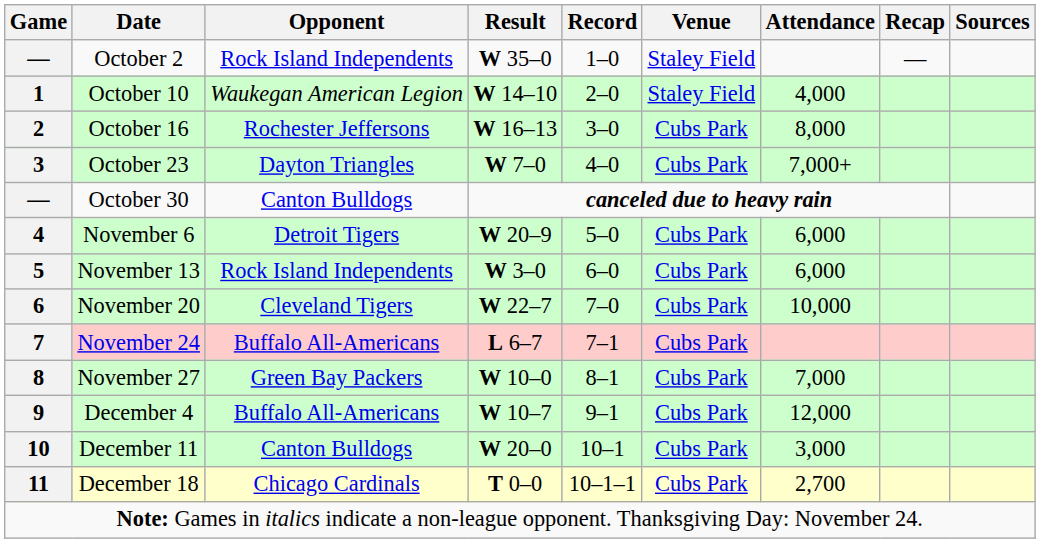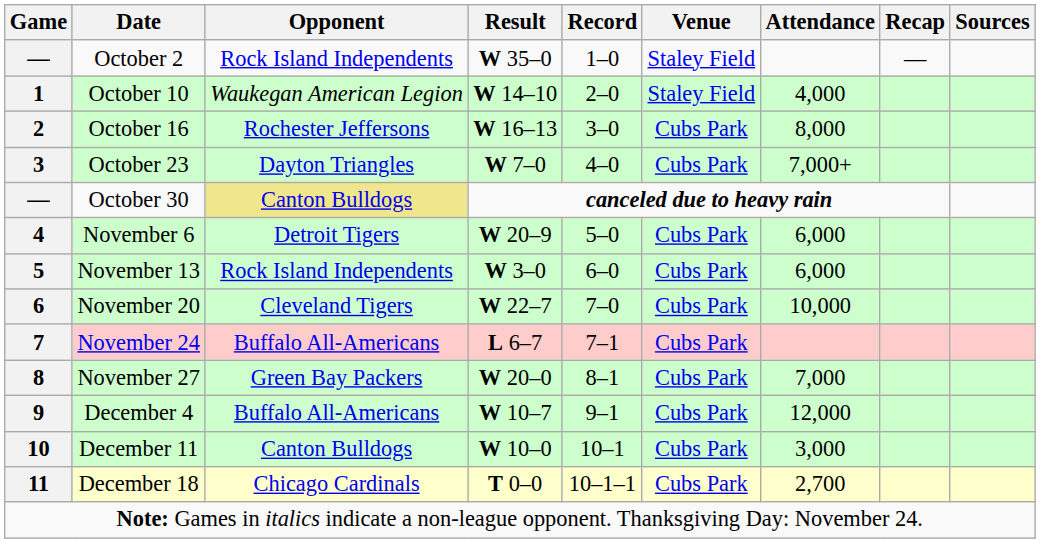(337, 199) no background -> (337, 199) khaki background
(515, 377) W 10–0 -> (515, 377) W 20–0
(515, 448) W 20–0 -> (515, 448) W 10–0
